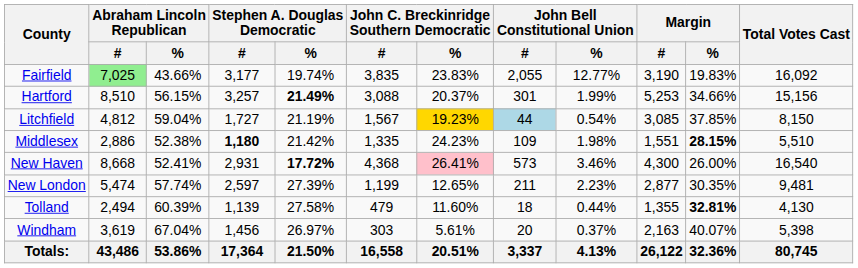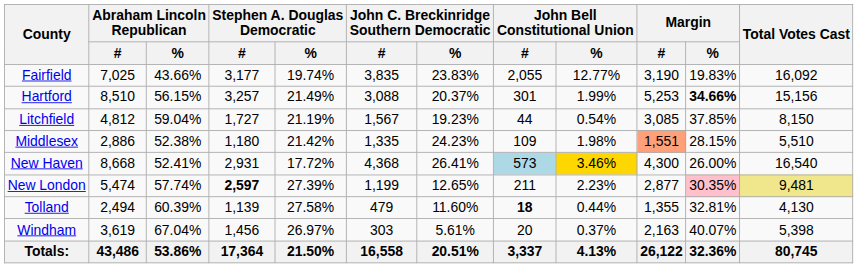(118, 75) lightgreen background -> (118, 75) no background
(311, 97) bold -> (311, 97) normal
(713, 97) normal -> (713, 97) bold
(455, 119) gold background -> (455, 119) no background
(525, 119) lightblue background -> (525, 119) no background
(242, 141) bold -> (242, 141) normal
(661, 141) no background -> (661, 141) lightsalmon background
(713, 141) bold -> (713, 141) normal
(311, 163) bold -> (311, 163) normal
(455, 163) pink background -> (455, 163) no background
(525, 163) no background -> (525, 163) lightblue background
(596, 163) no background -> (596, 163) gold background
(242, 185) normal -> (242, 185) bold
(713, 185) no background -> (713, 185) pink background
(796, 185) no background -> (796, 185) khaki background
(525, 207) normal -> (525, 207) bold
(713, 207) bold -> (713, 207) normal
